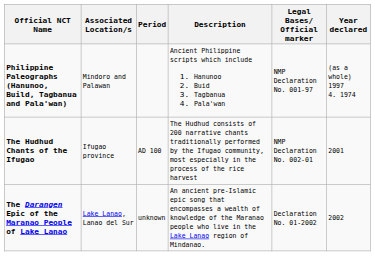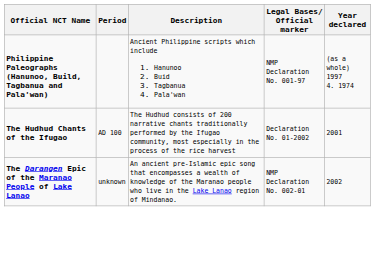- column: (109, 24)
(295, 151) NMP Declaration No. 002-01 -> (288, 133) Declaration No. 01-2002
(295, 218) Declaration No. 01-2002 -> (288, 182) NMP Declaration No. 002-01
